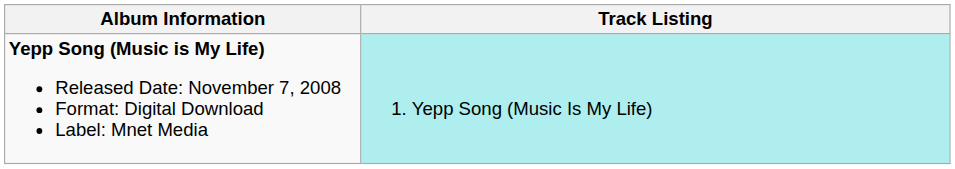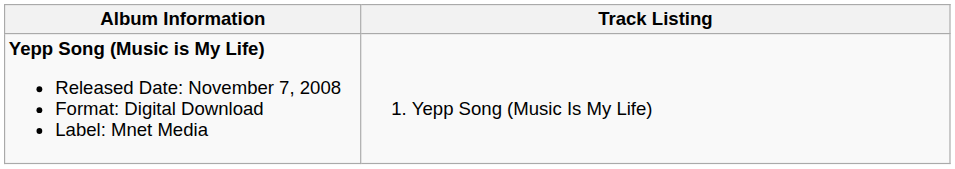(655, 109) paleturquoise background -> (655, 109) no background
